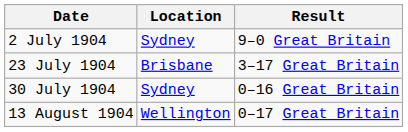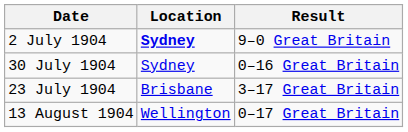(168, 41) normal -> (168, 41) bold
rows swapped: (62, 65) <-> (62, 90)
